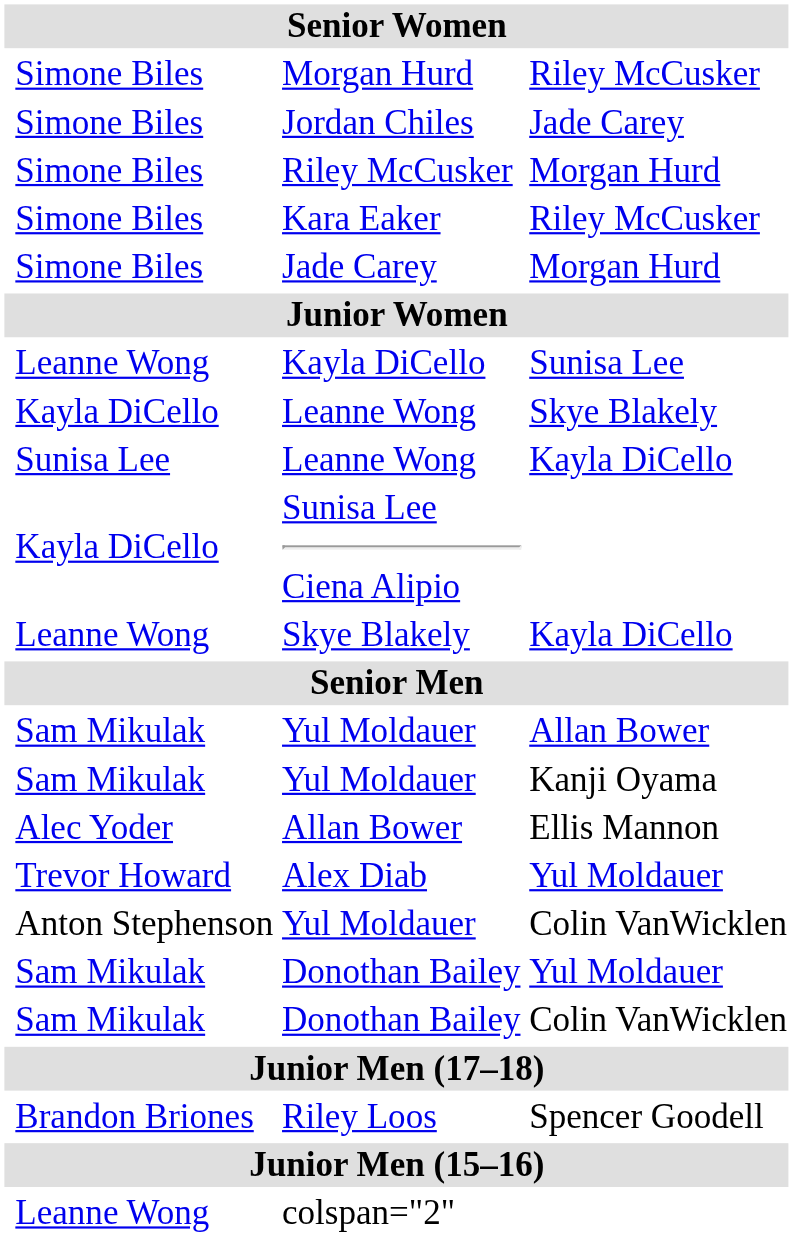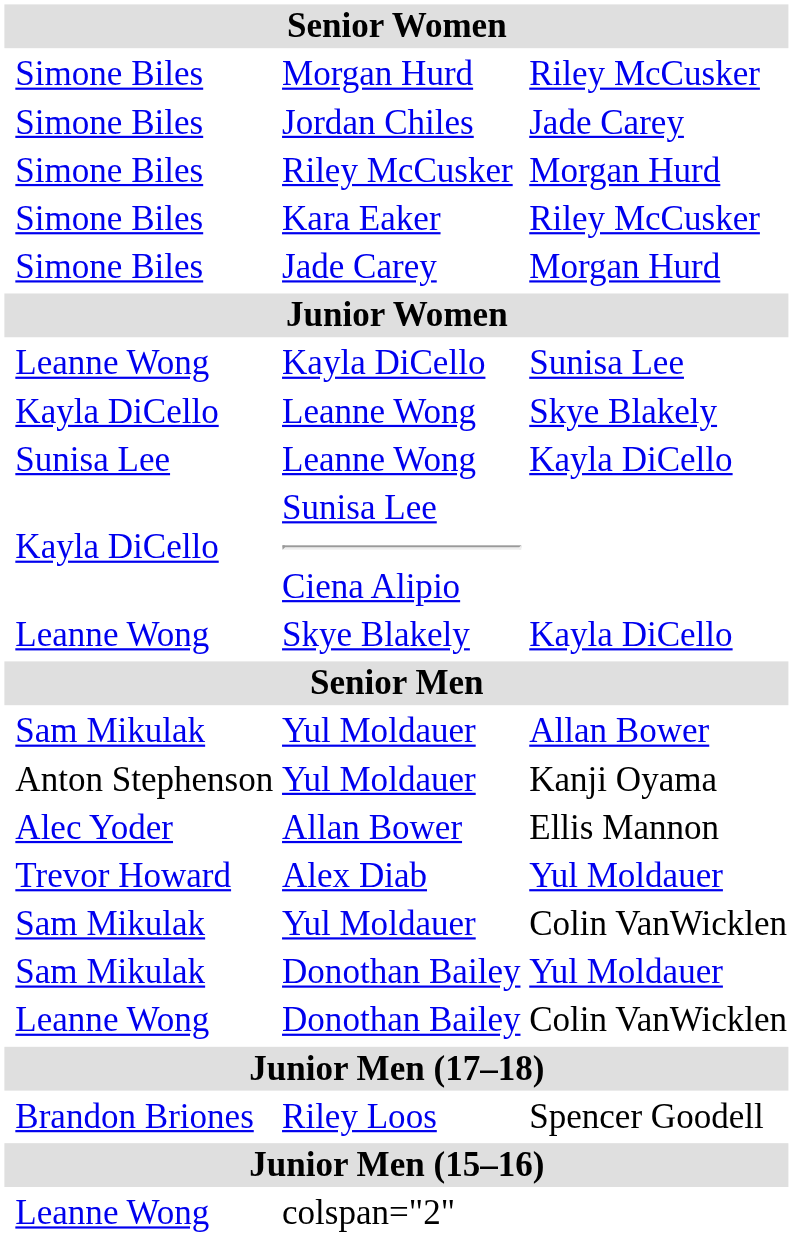(110, 779) Sam Mikulak -> (144, 779) Anton Stephenson
(144, 923) Anton Stephenson -> (110, 923) Sam Mikulak
(110, 1019) Sam Mikulak -> (112, 1019) Leanne Wong
